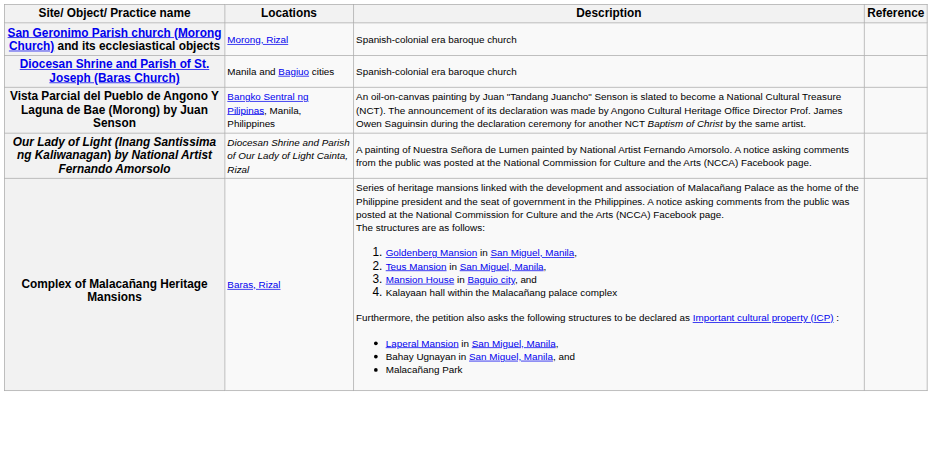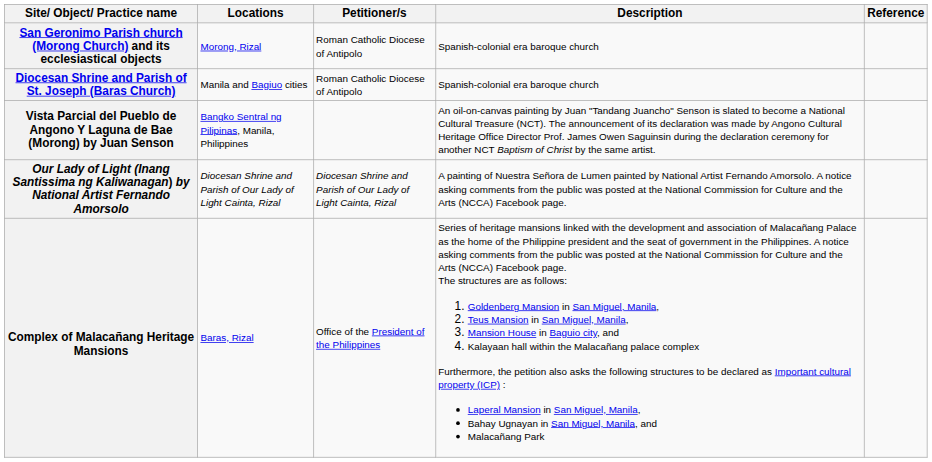+ column: (374, 13)
